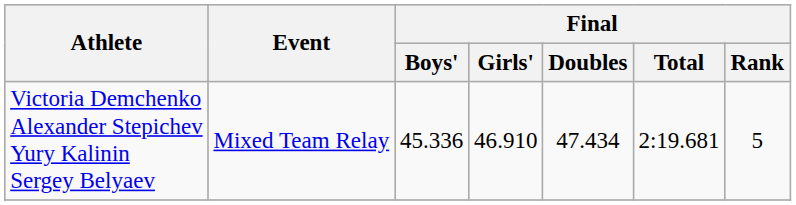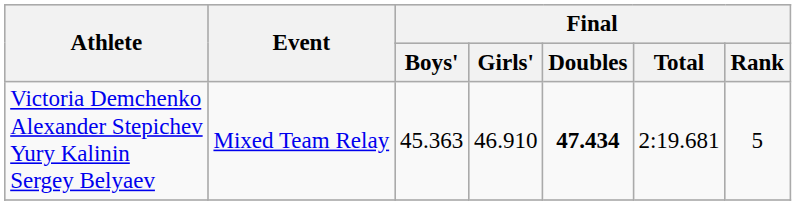(432, 140) 45.336 -> (432, 140) 45.363
(588, 140) normal -> (588, 140) bold
